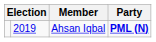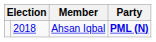(25, 28) 2019 -> (25, 28) 2018
